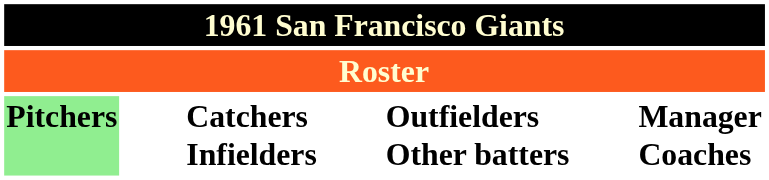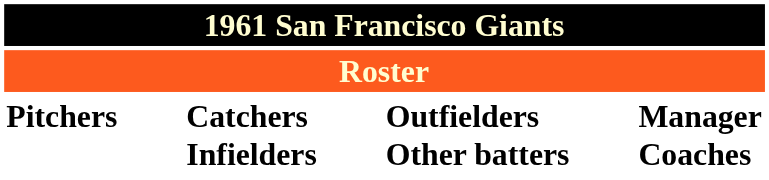(62, 116) lightgreen background -> (62, 116) no background
